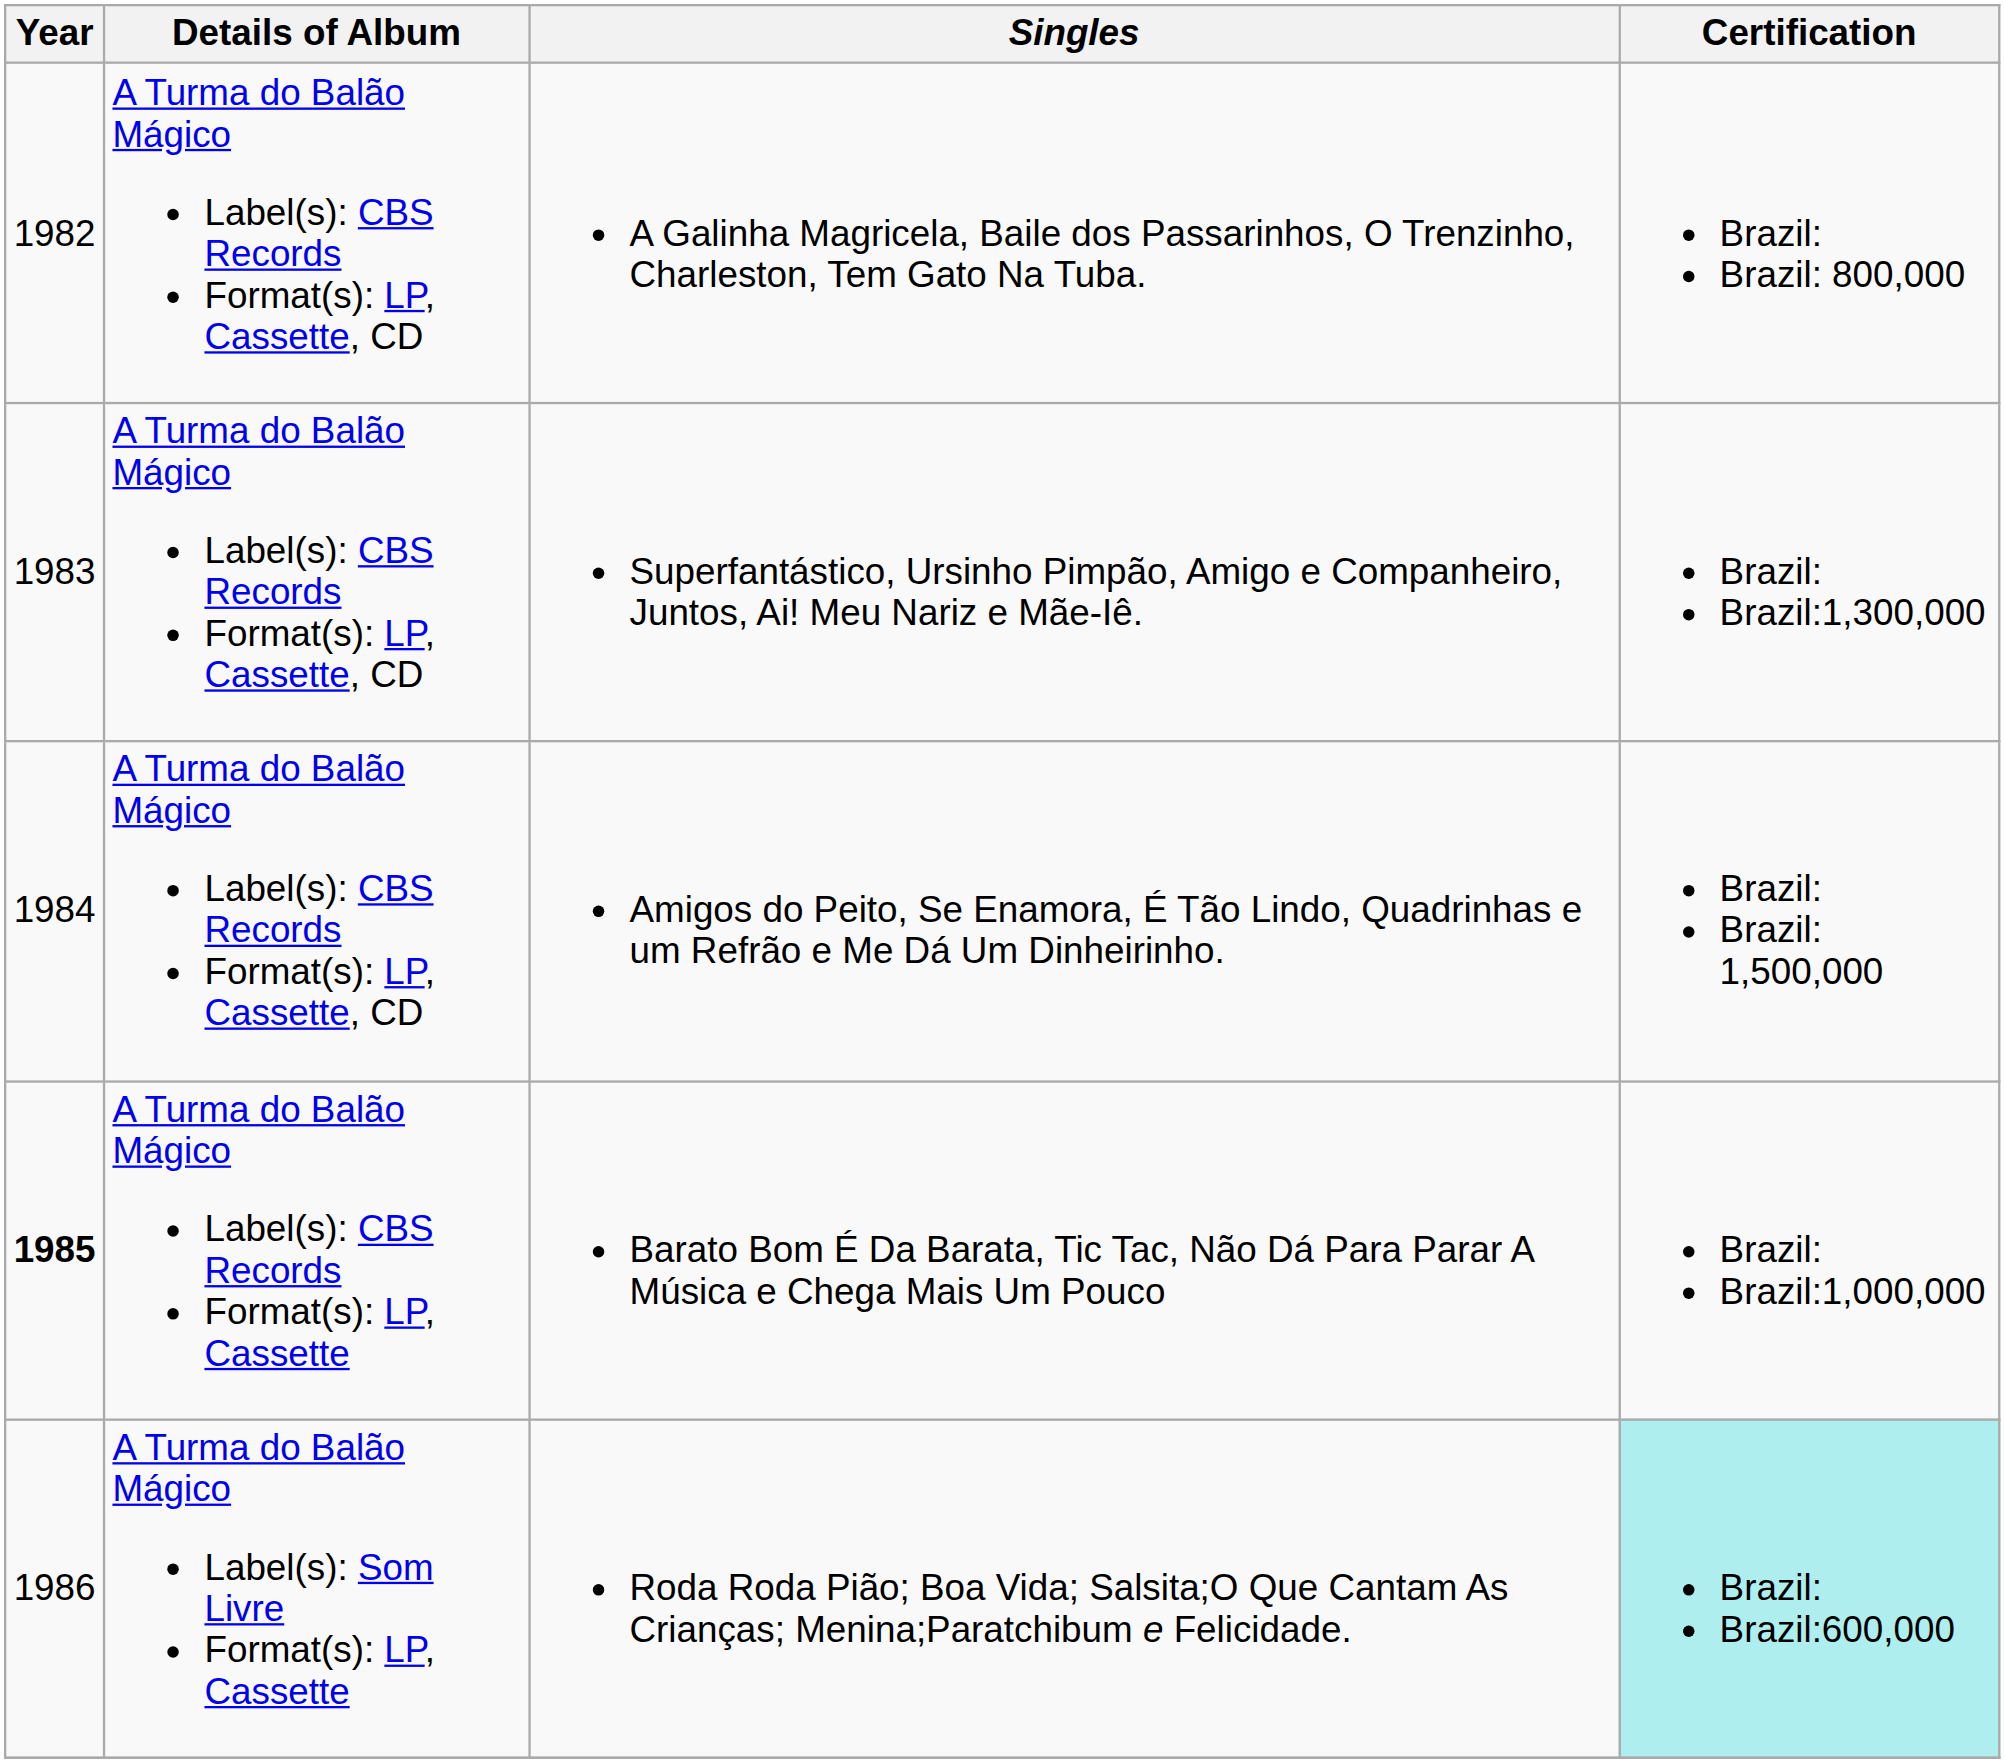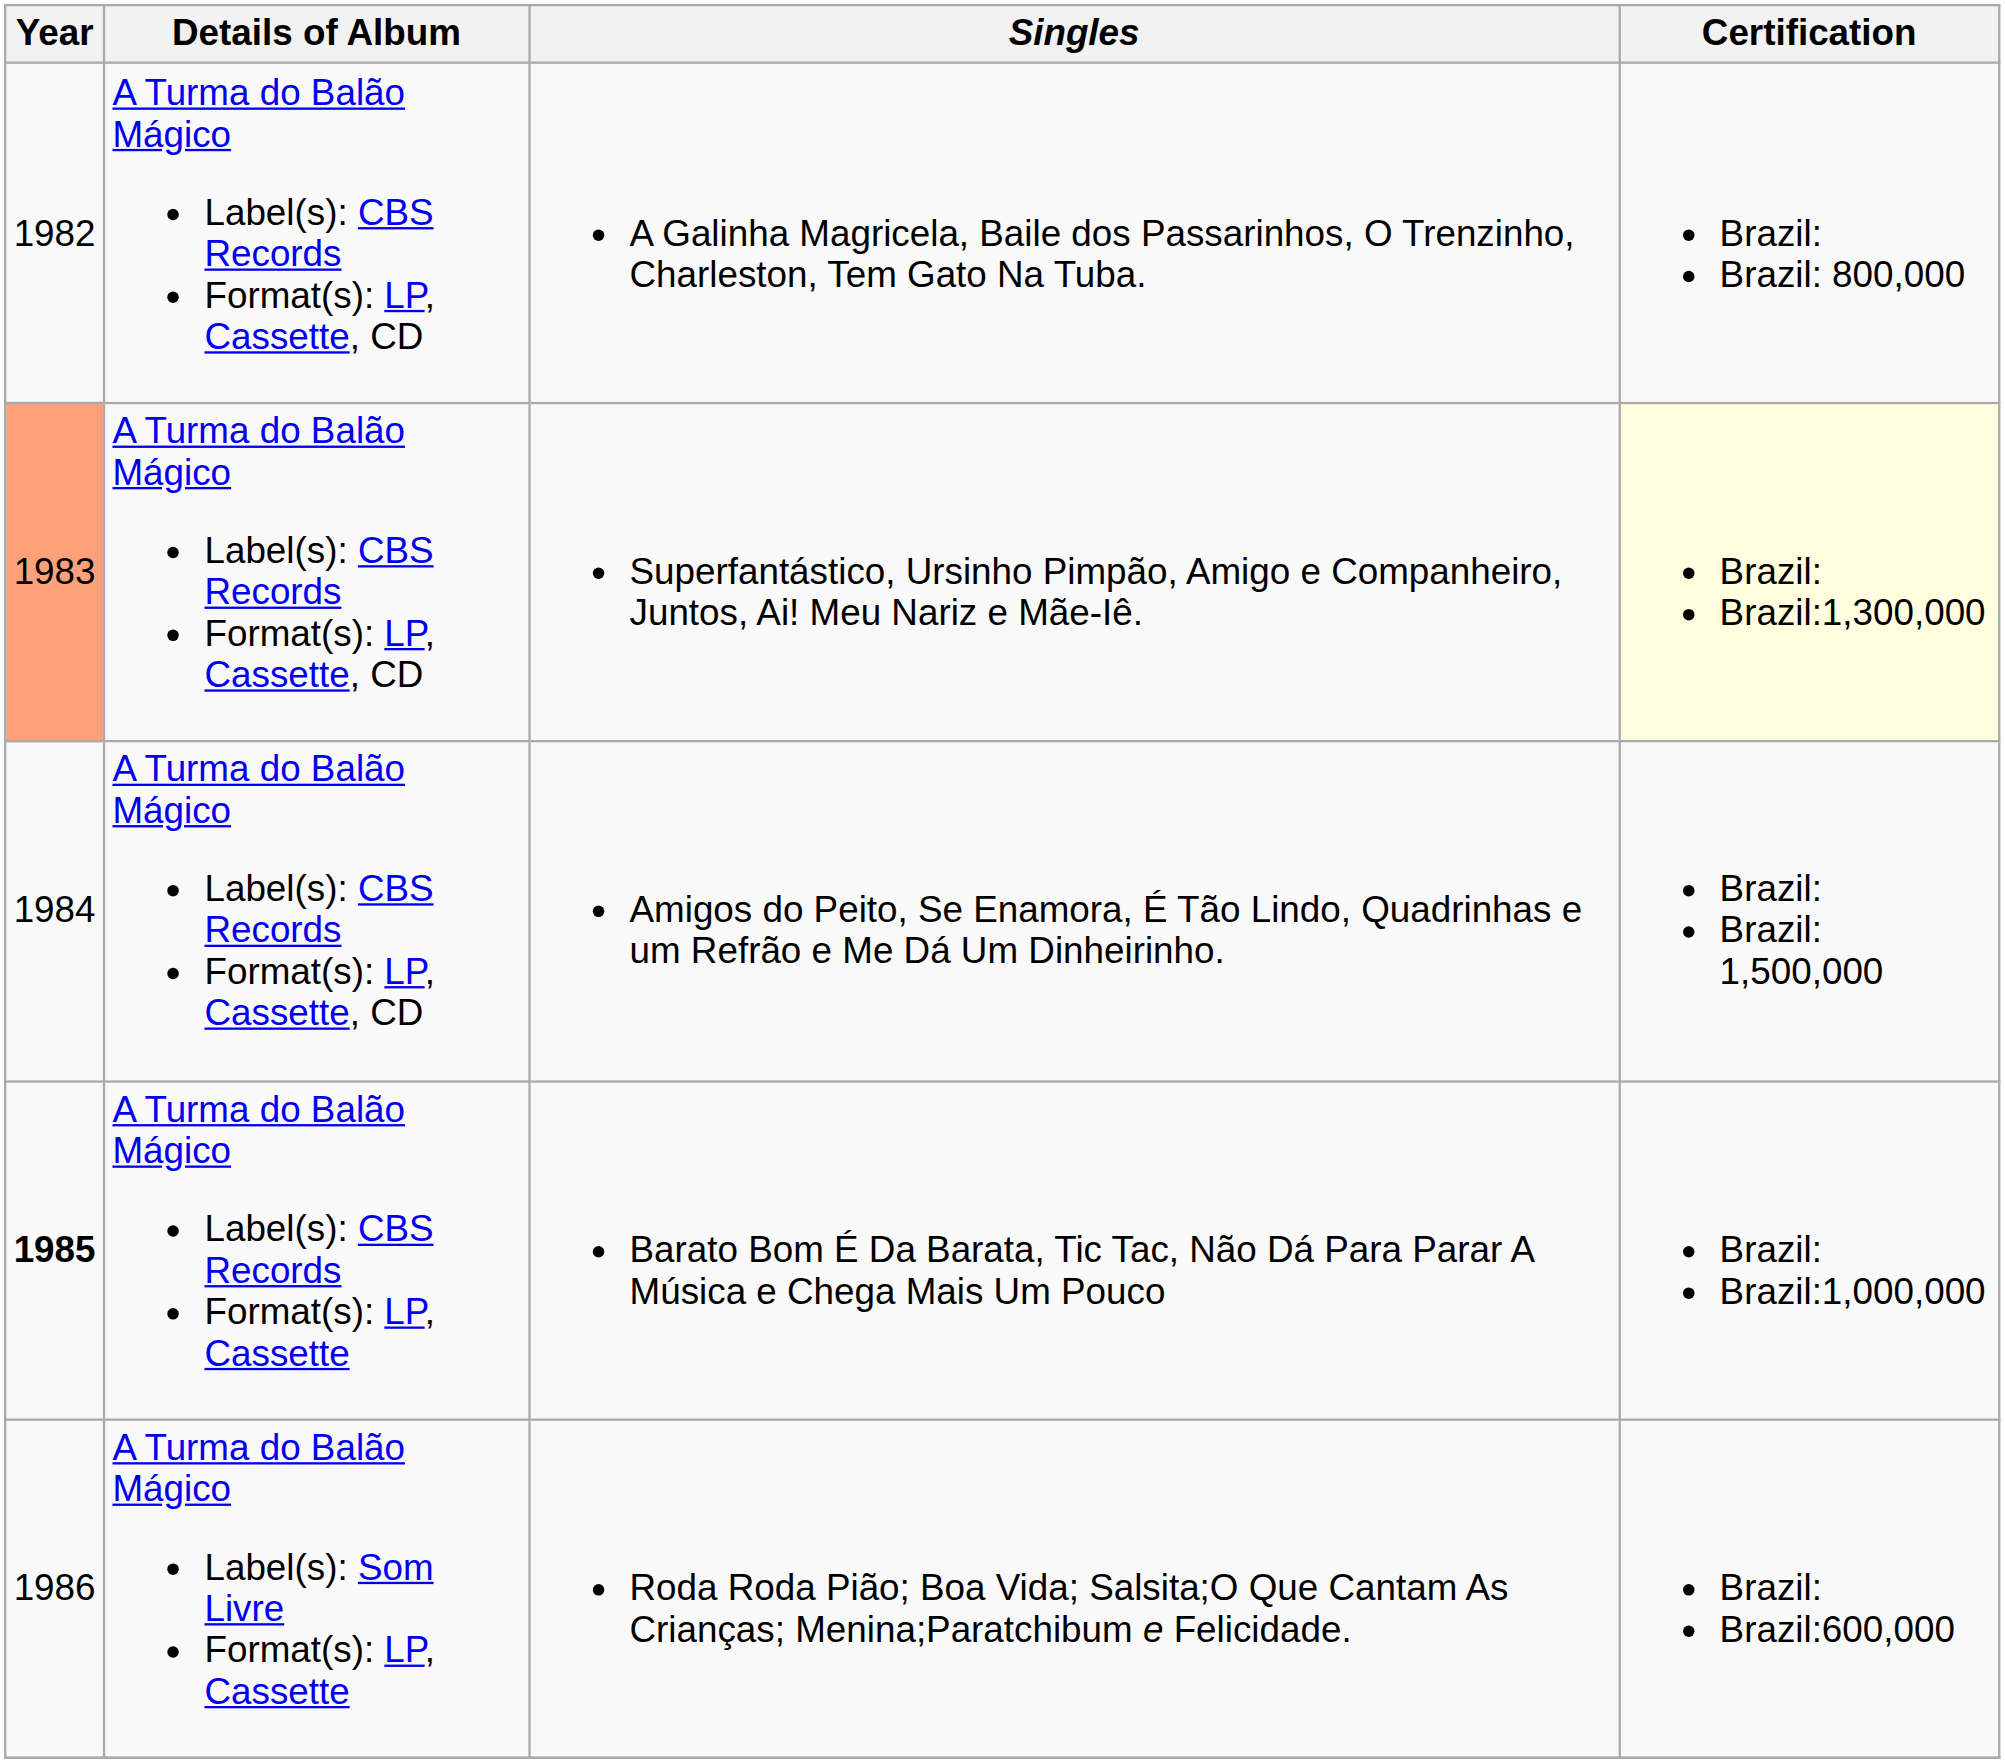(55, 571) no background -> (55, 571) lightsalmon background
(1809, 593) no background -> (1809, 593) lightyellow background
(1809, 1610) paleturquoise background -> (1809, 1610) no background
